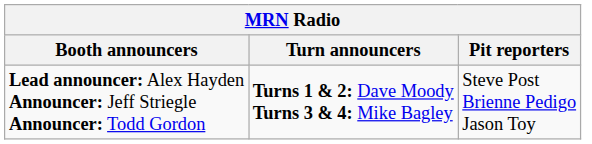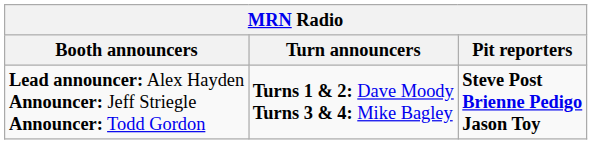(519, 102) normal -> (522, 102) bold
